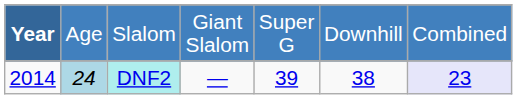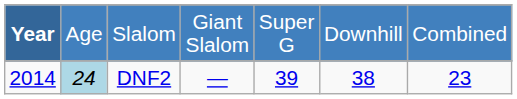(144, 78) paleturquoise background -> (144, 78) no background
(460, 78) lavender background -> (460, 78) no background
